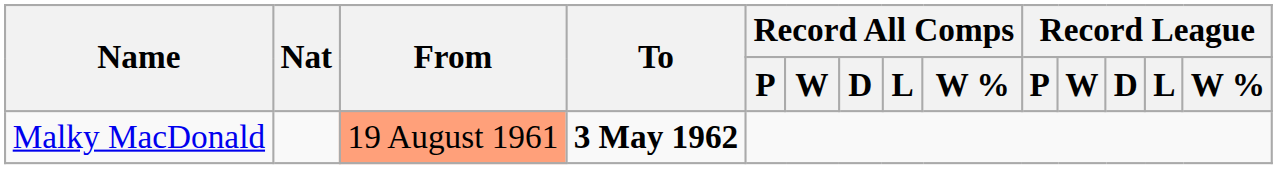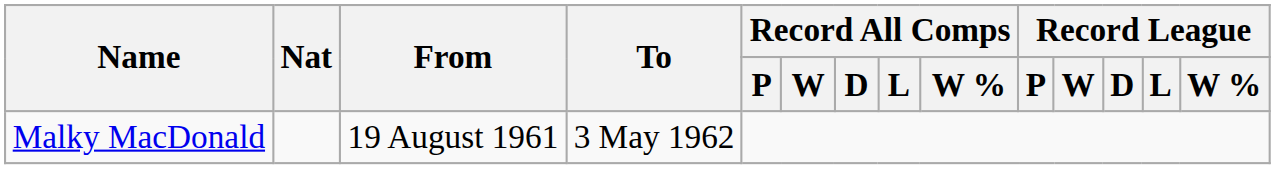(453, 136) lightsalmon background -> (453, 136) no background
(656, 136) bold -> (654, 136) normal
